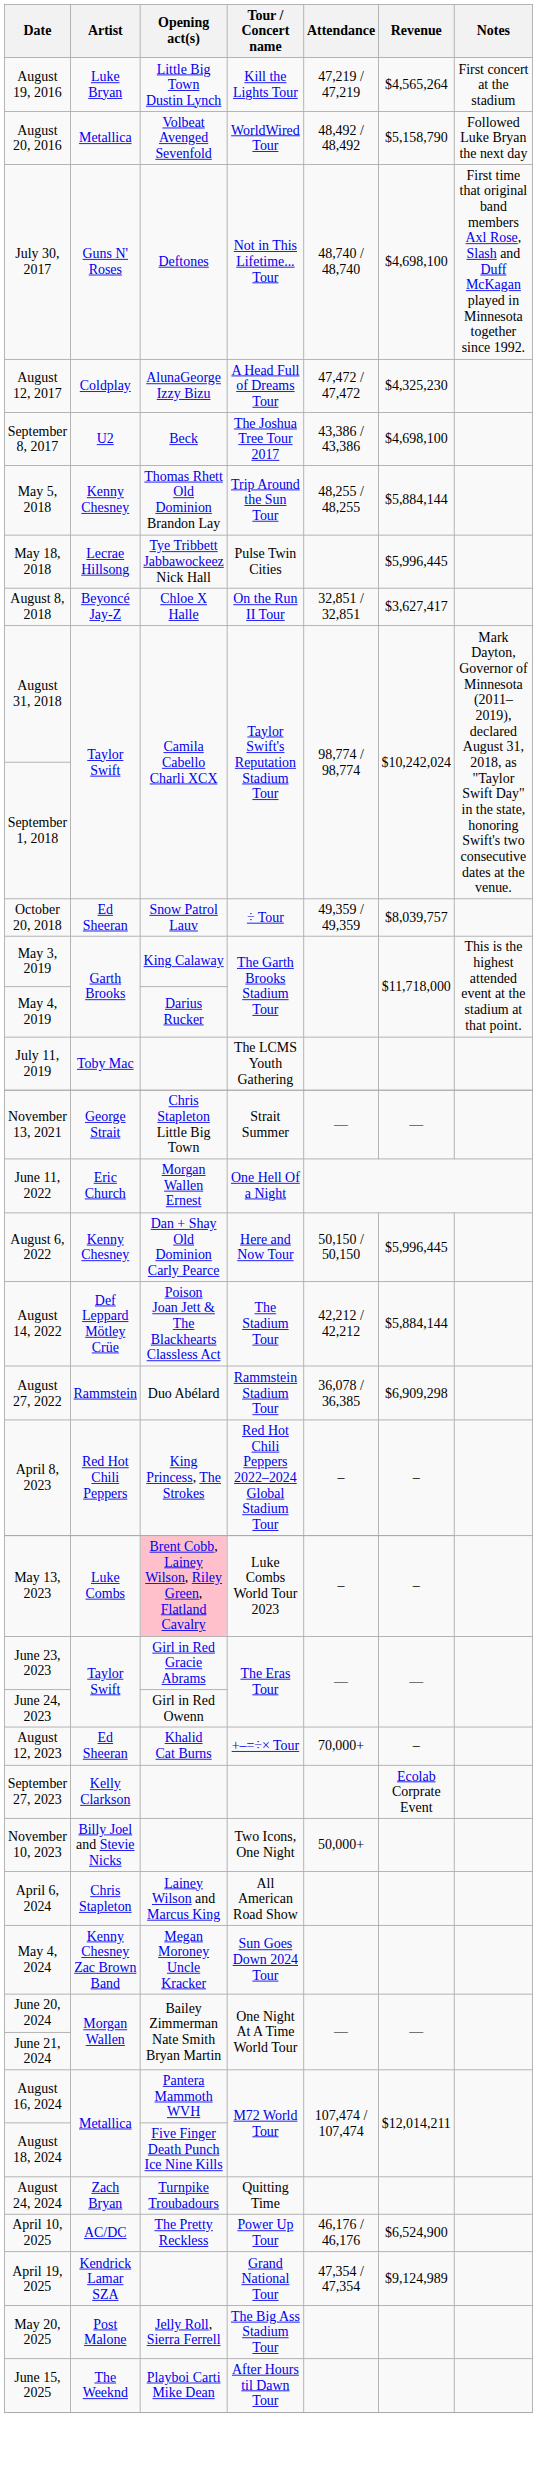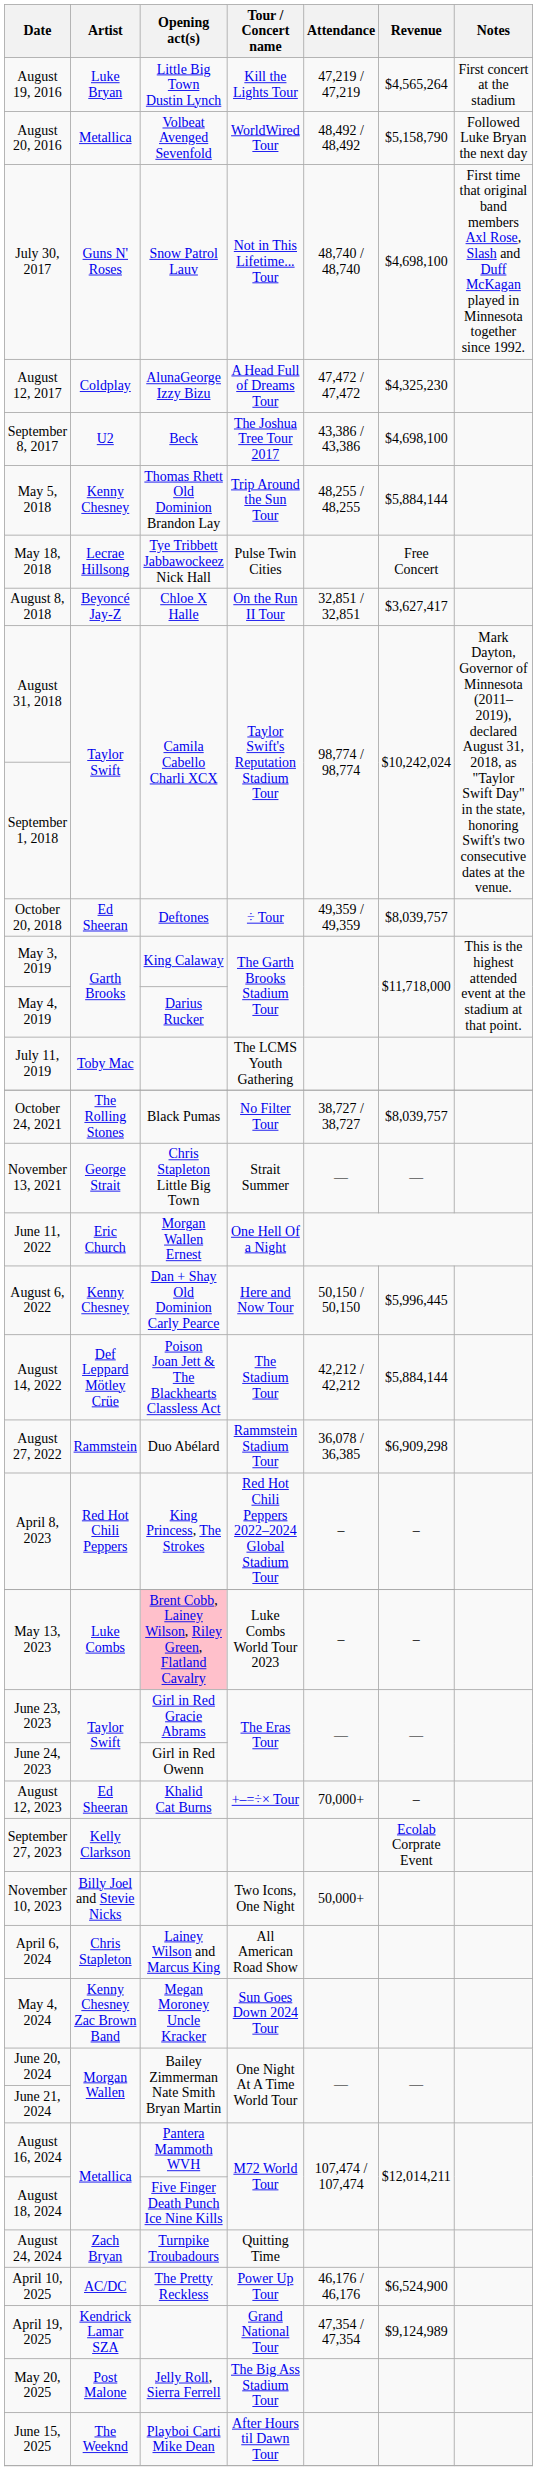(184, 261) Deftones -> (184, 261) Snow Patrol Lauv
(416, 561) $5,996,445 -> (416, 561) Free Concert
(184, 917) Snow Patrol Lauv -> (184, 917) Deftones
+ row: (37, 1116)
